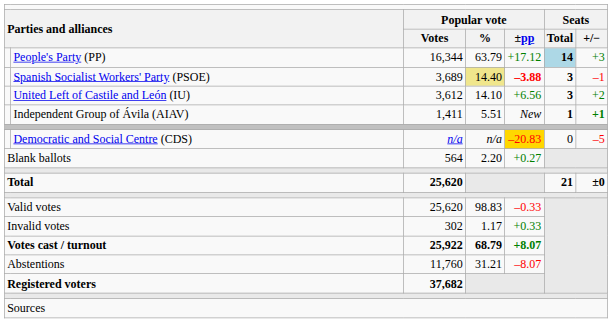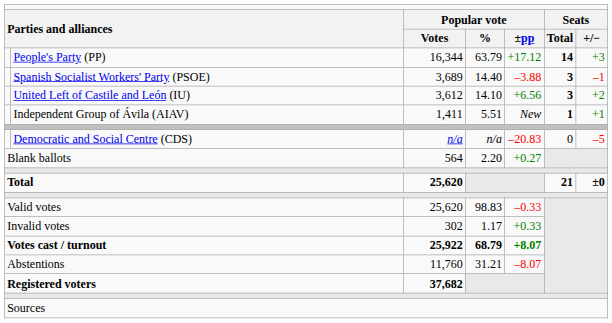(567, 57) lightblue background -> (567, 57) no background
(488, 76) khaki background -> (488, 76) no background
(528, 76) bold -> (528, 76) normal
(598, 114) bold -> (598, 114) normal
(525, 139) gold background -> (525, 139) no background
